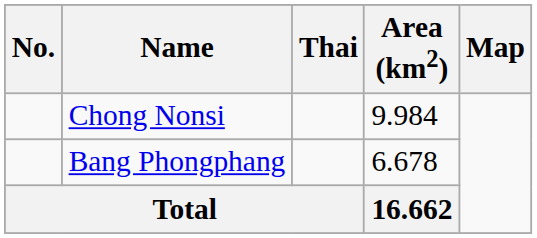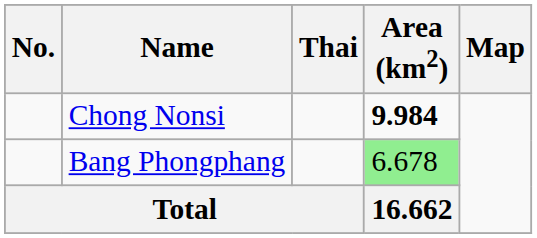(412, 116) normal -> (412, 116) bold
(412, 163) no background -> (412, 163) lightgreen background
